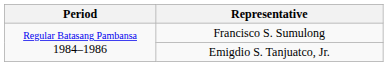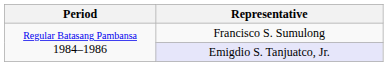(269, 52) no background -> (269, 52) lavender background
